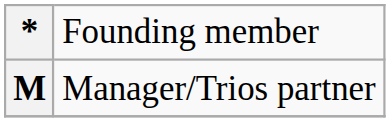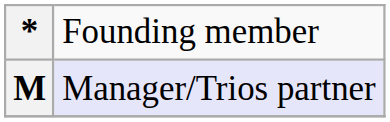(219, 87) no background -> (219, 87) lavender background
